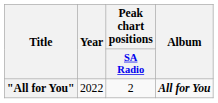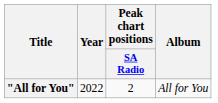(184, 88) bold -> (183, 88) normal
